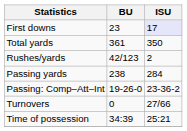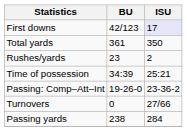(114, 27) 23 -> (124, 27) 42/123
(124, 58) 42/123 -> (114, 58) 23
rows swapped: (37, 73) <-> (48, 119)
